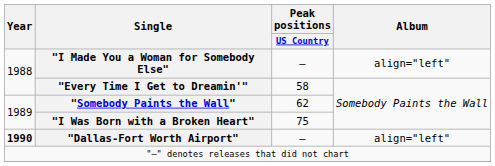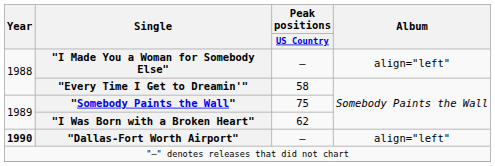(302, 104) 62 -> (302, 104) 75
(302, 121) 75 -> (302, 121) 62
